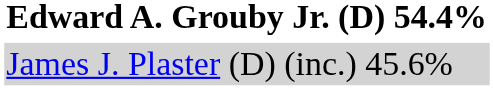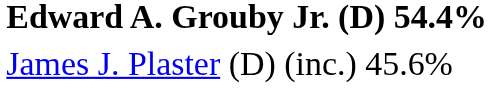(230, 63) lightgrey background -> (230, 63) no background
